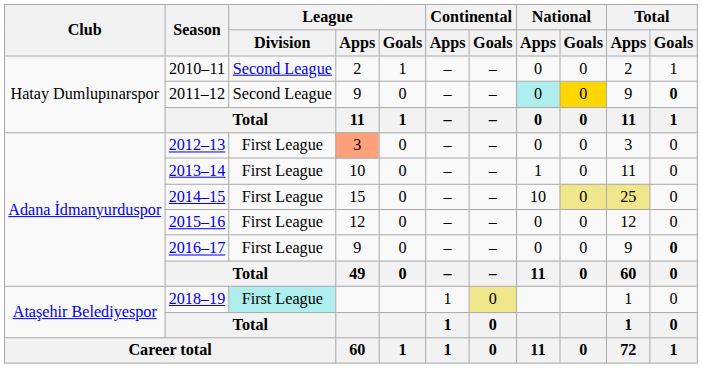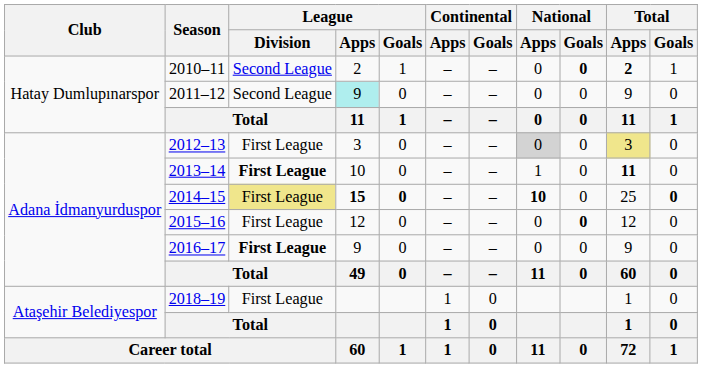(583, 68) normal -> (583, 68) bold
(628, 68) normal -> (628, 68) bold
(357, 94) no background -> (357, 94) paleturquoise background
(538, 94) paleturquoise background -> (538, 94) no background
(583, 94) gold background -> (583, 94) no background
(674, 94) bold -> (674, 94) normal
(357, 145) lightsalmon background -> (357, 145) no background
(538, 145) no background -> (538, 145) lightgrey background
(628, 145) no background -> (628, 145) khaki background
(282, 171) normal -> (282, 171) bold
(628, 171) normal -> (628, 171) bold
(282, 196) no background -> (282, 196) khaki background
(357, 196) normal -> (357, 196) bold
(402, 196) normal -> (402, 196) bold
(538, 196) normal -> (538, 196) bold
(583, 196) khaki background -> (583, 196) no background
(628, 196) khaki background -> (628, 196) no background
(674, 196) normal -> (674, 196) bold
(583, 222) normal -> (583, 222) bold
(282, 247) normal -> (282, 247) bold
(674, 247) bold -> (674, 247) normal
(282, 299) paleturquoise background -> (282, 299) no background
(493, 299) khaki background -> (493, 299) no background
